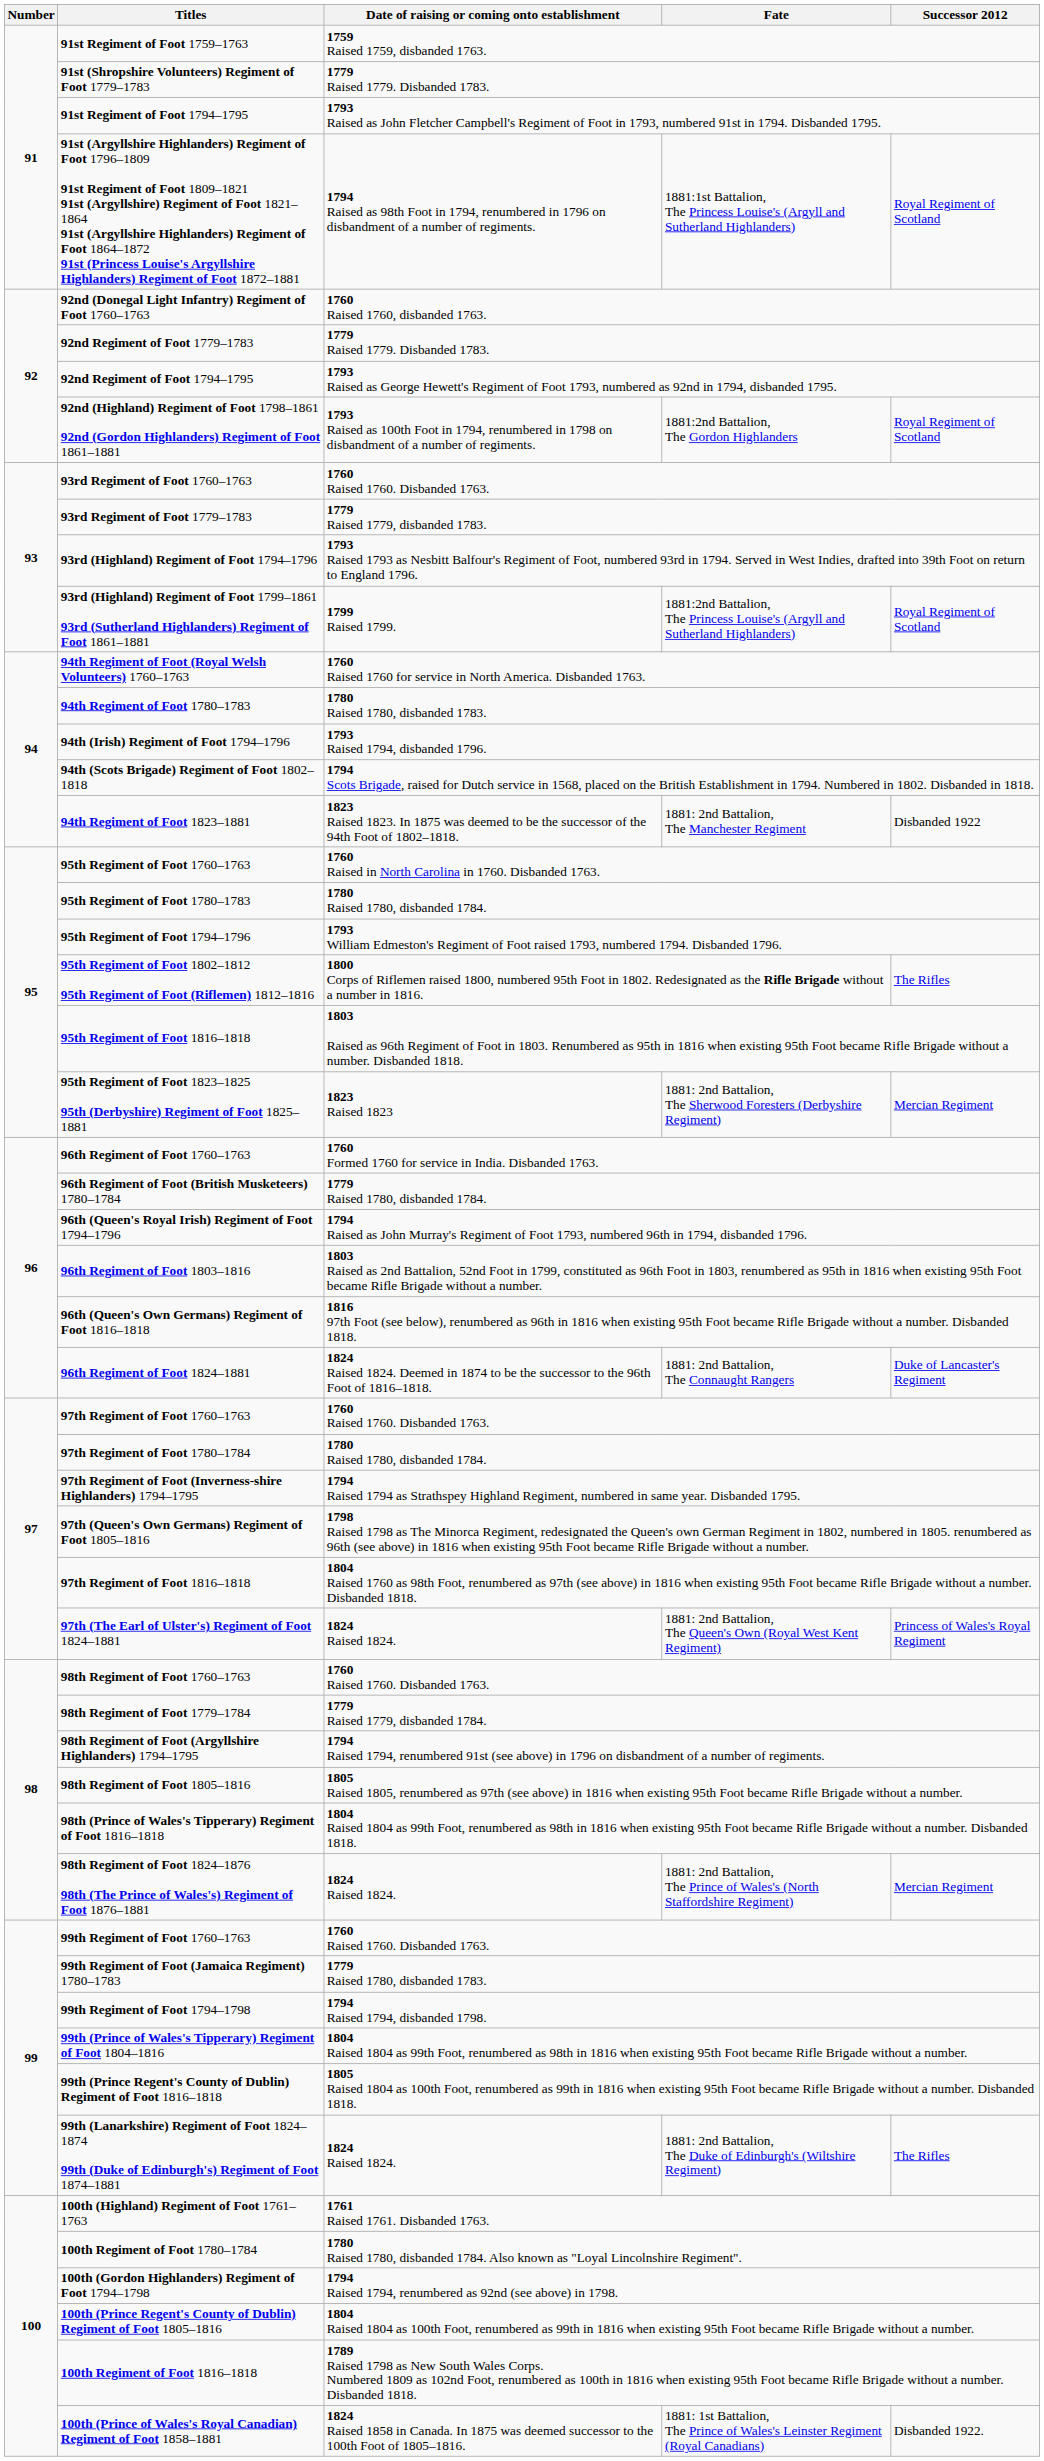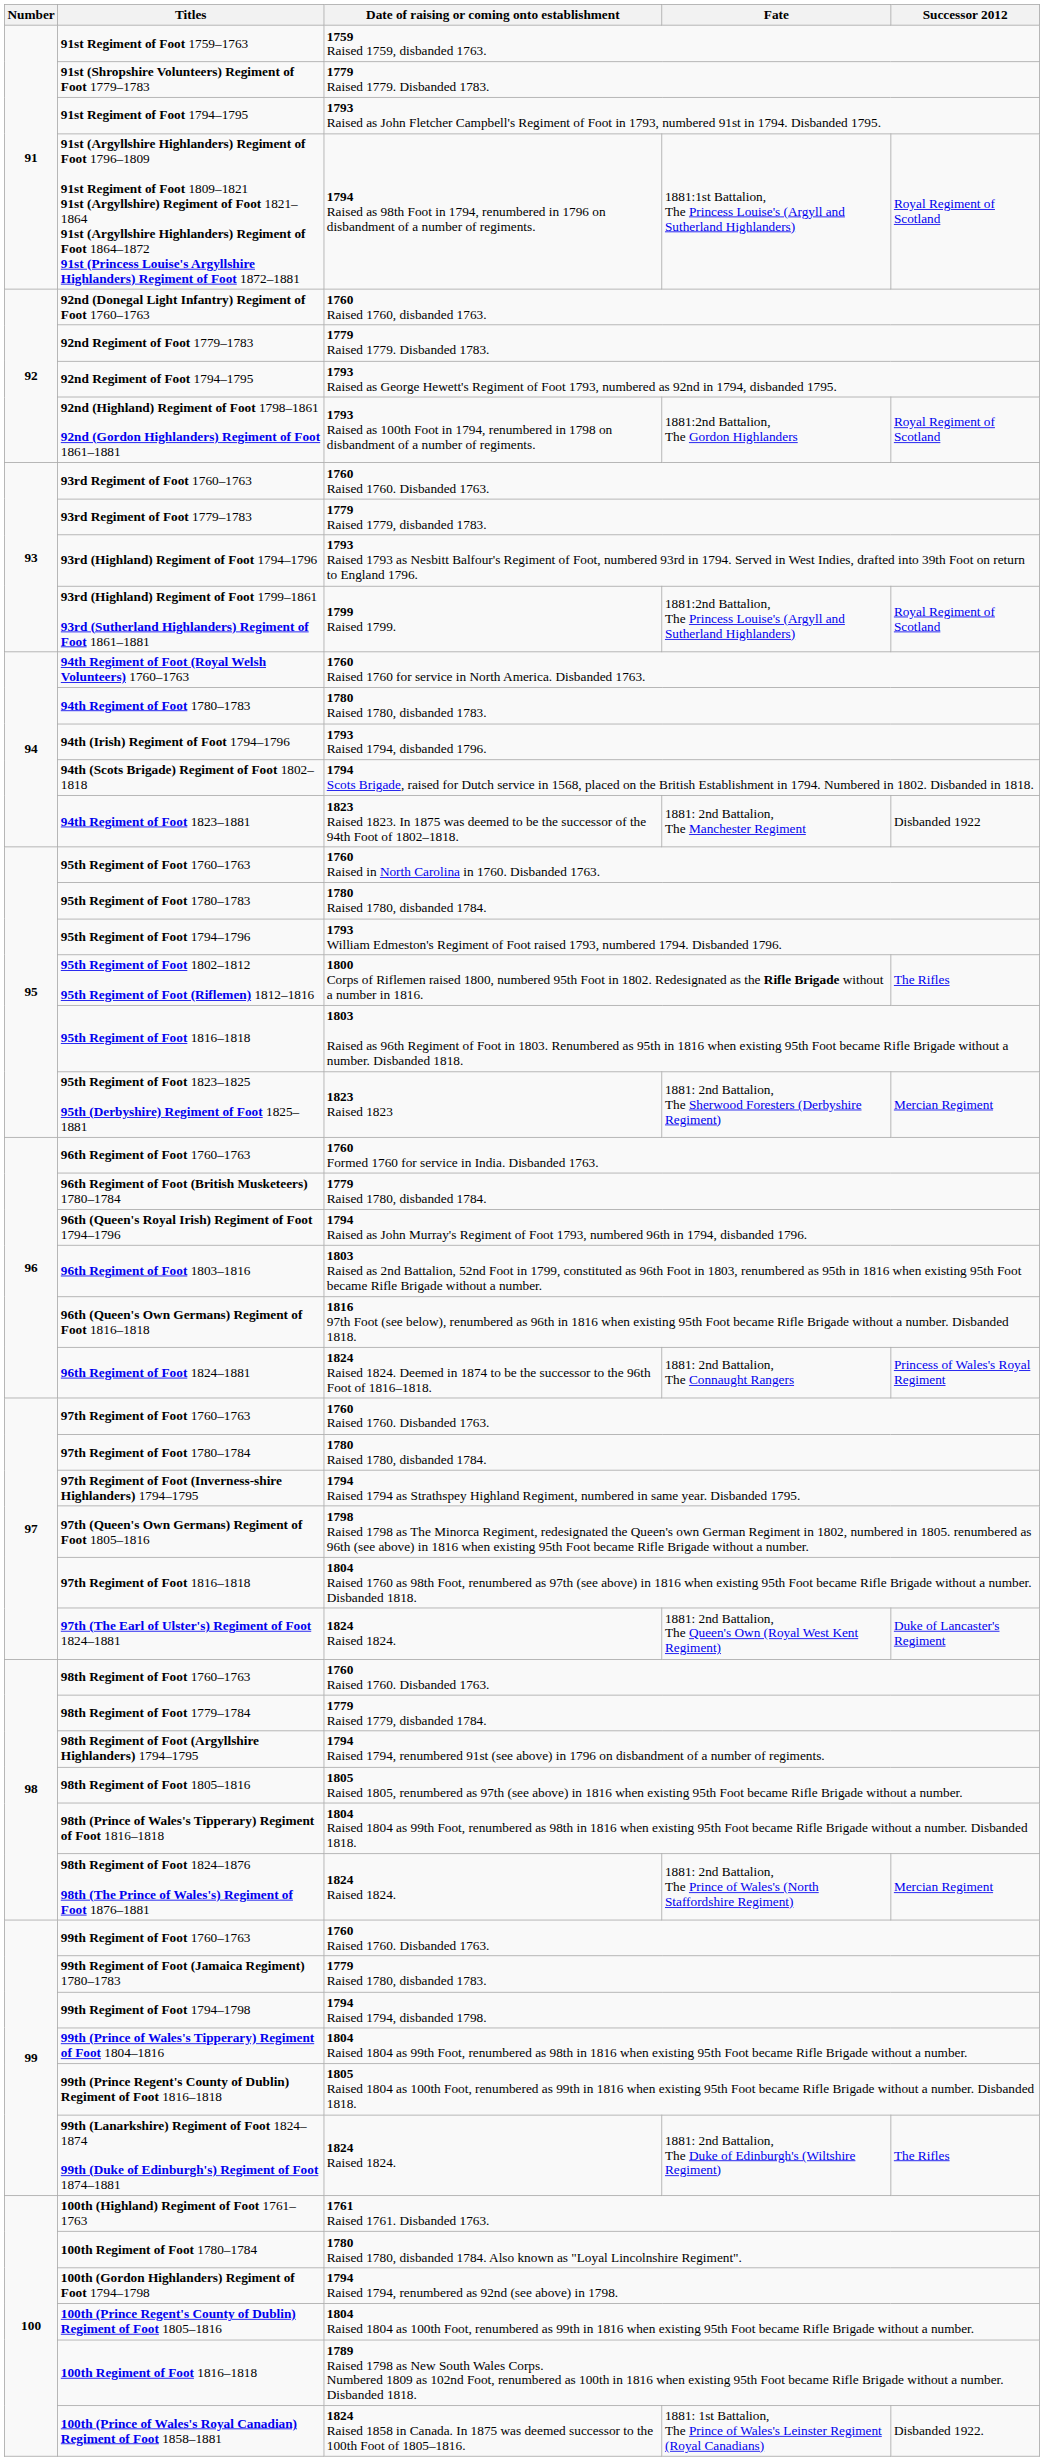(947, 1372) Duke of Lancaster's Regiment -> (962, 1372) Princess of Wales's Royal Regiment
(962, 1633) Princess of Wales's Royal Regiment -> (947, 1633) Duke of Lancaster's Regiment
